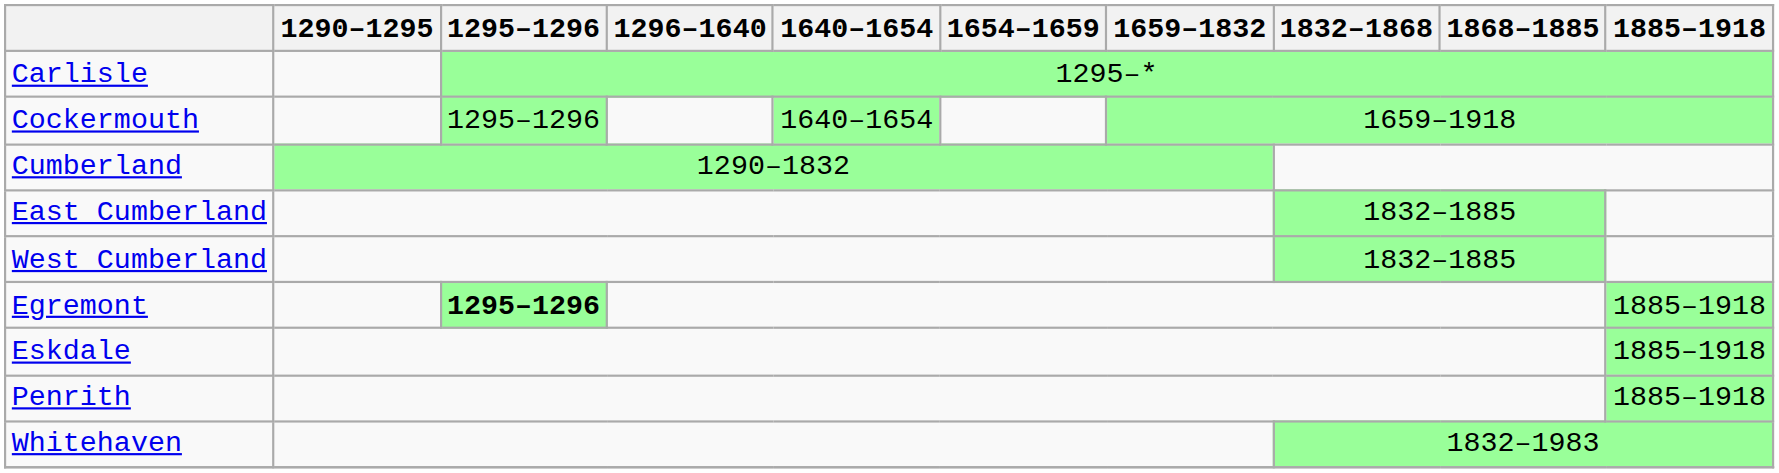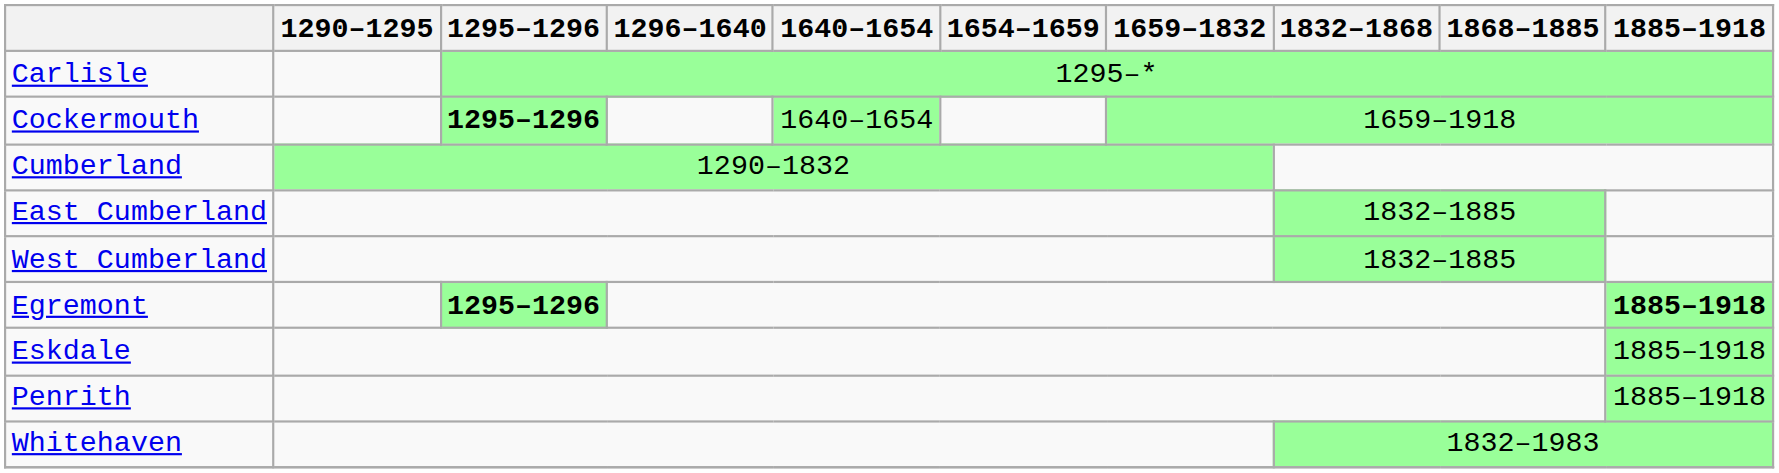(524, 121) normal -> (524, 121) bold
(1690, 305) normal -> (1690, 305) bold
